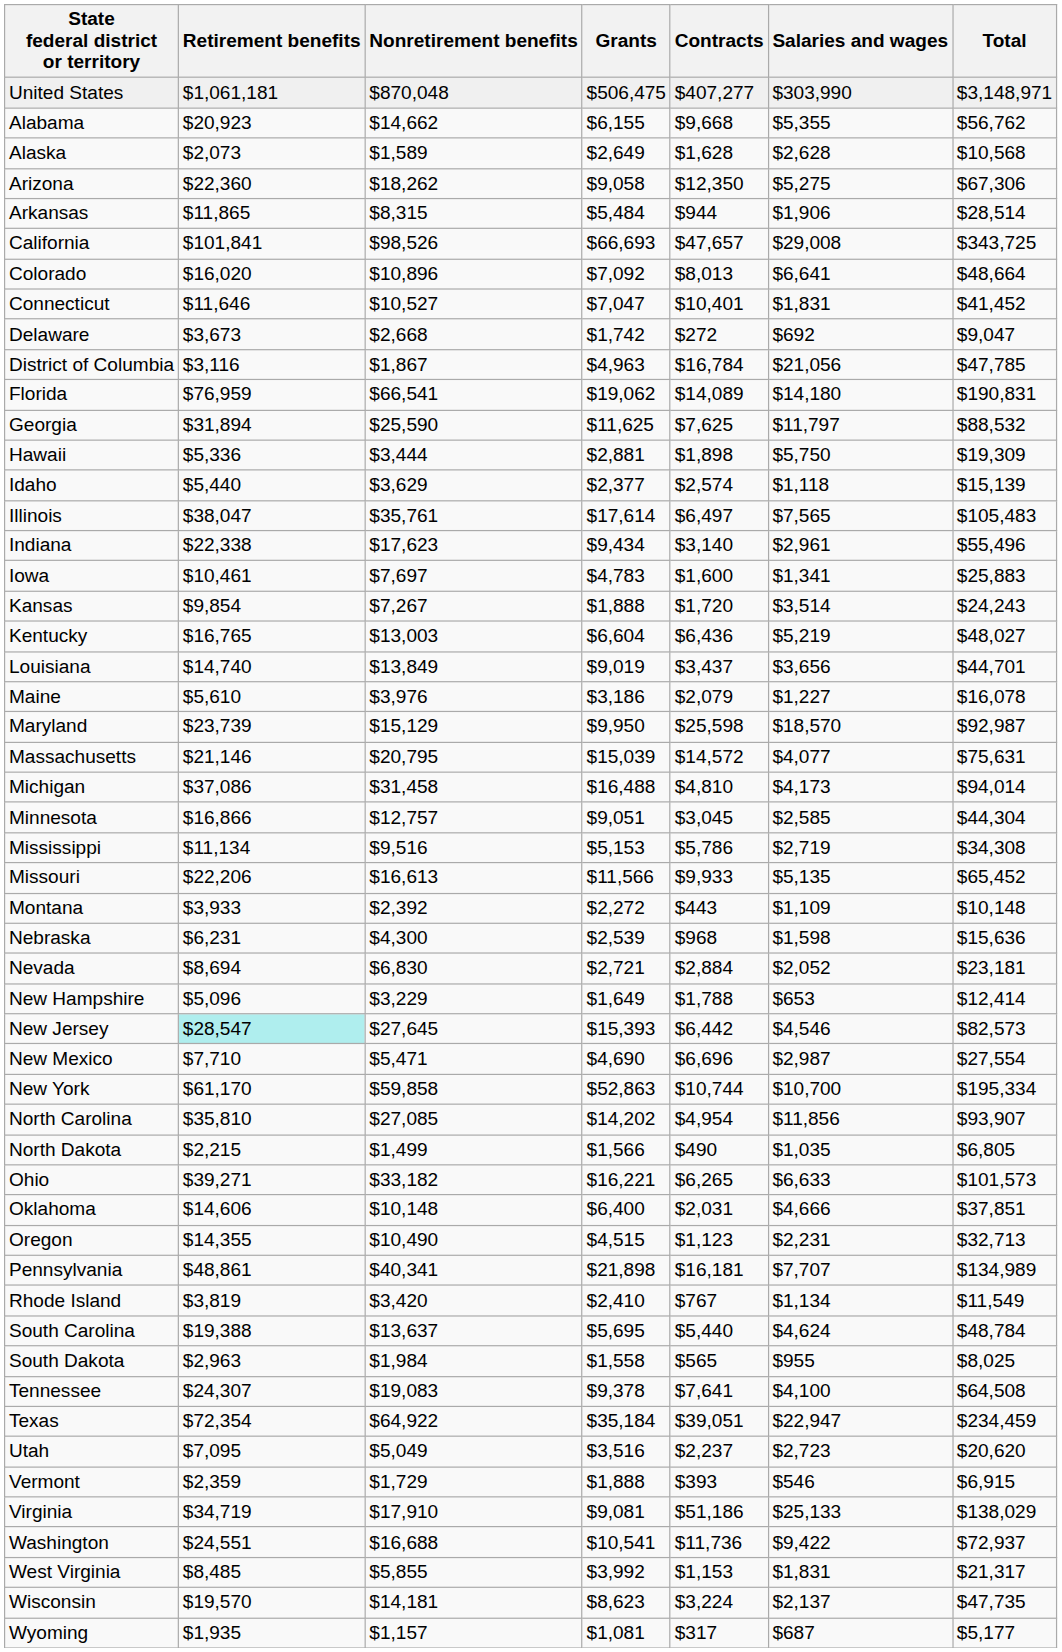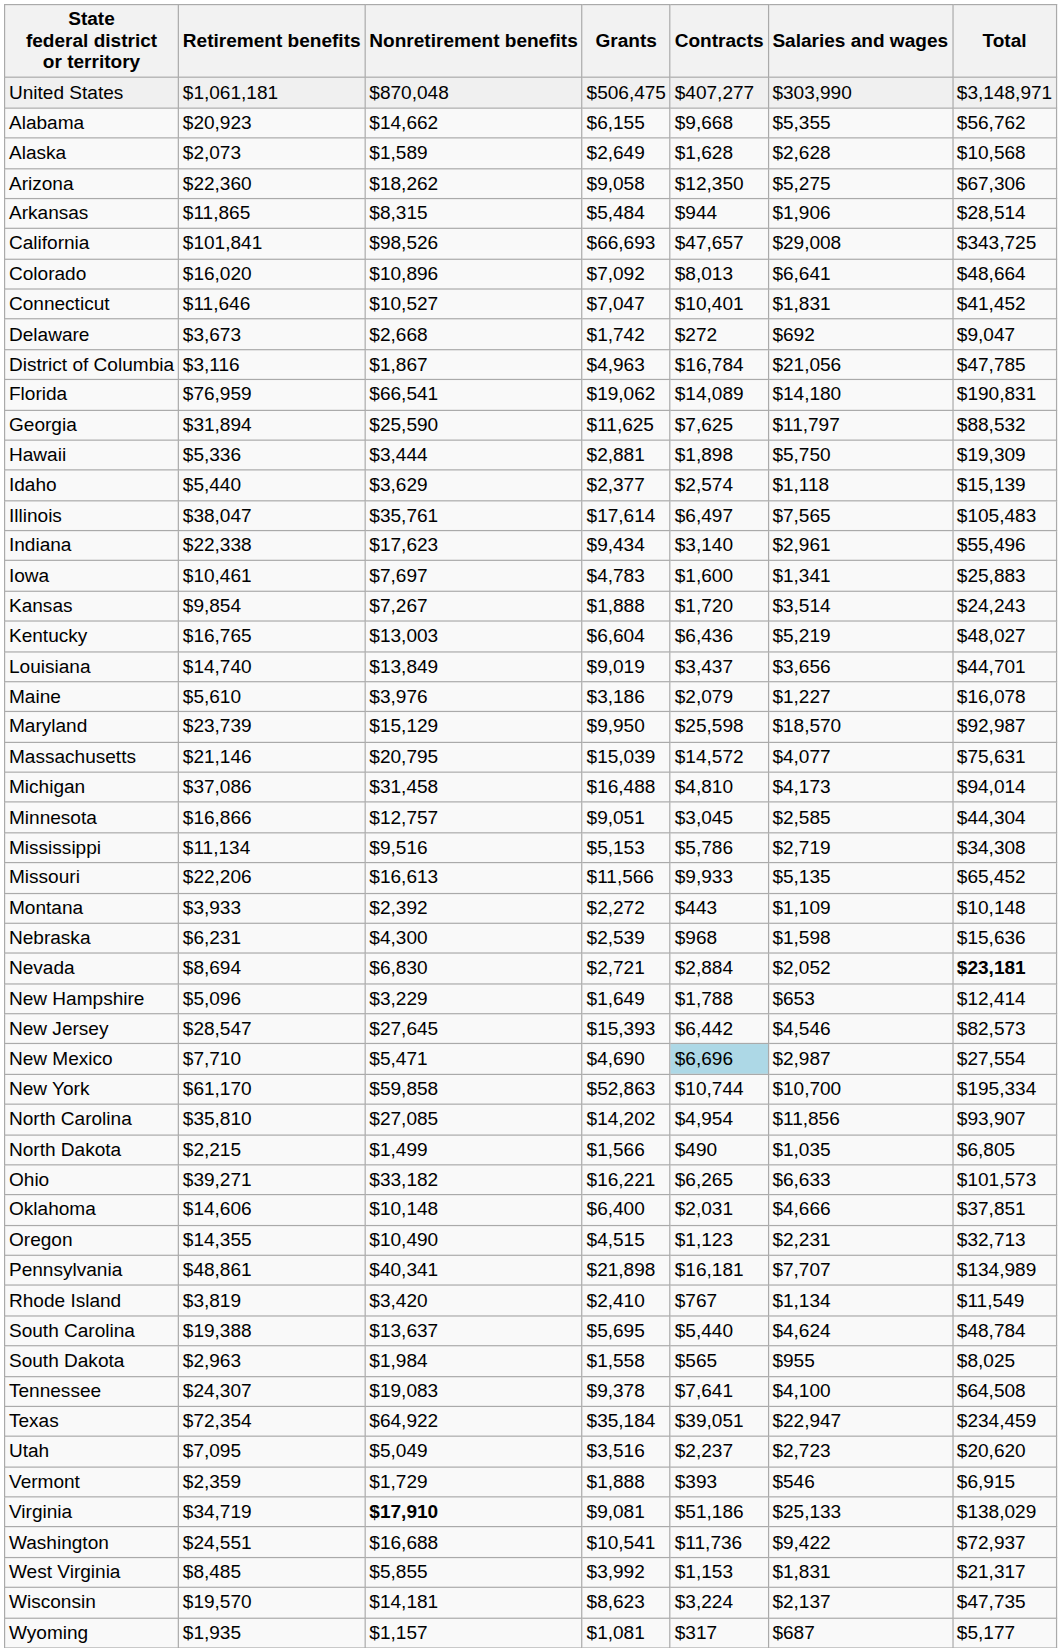(991, 968) normal -> (991, 968) bold
(217, 1028) paleturquoise background -> (217, 1028) no background
(704, 1058) no background -> (704, 1058) lightblue background
(404, 1511) normal -> (404, 1511) bold
